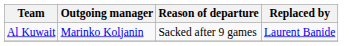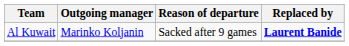(300, 31) normal -> (303, 31) bold
